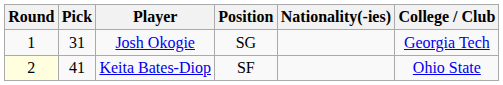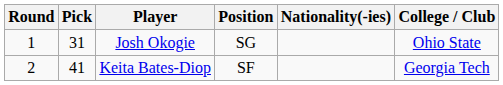(447, 42) Georgia Tech -> (447, 42) Ohio State
(31, 67) lightyellow background -> (31, 67) no background
(447, 67) Ohio State -> (447, 67) Georgia Tech
